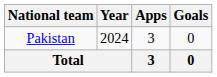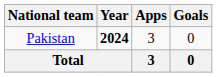(114, 38) normal -> (114, 38) bold
